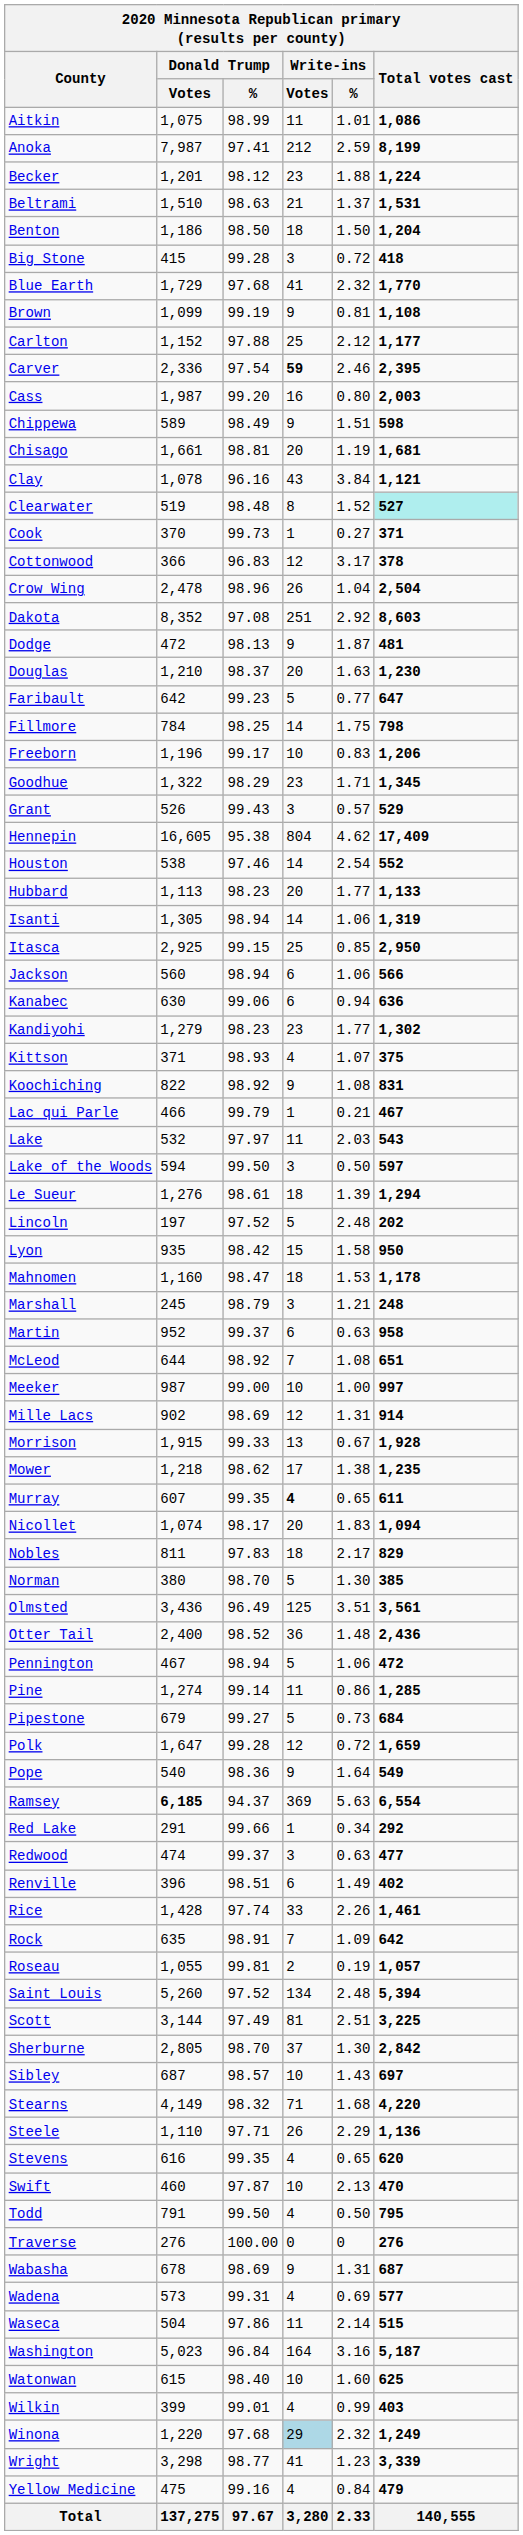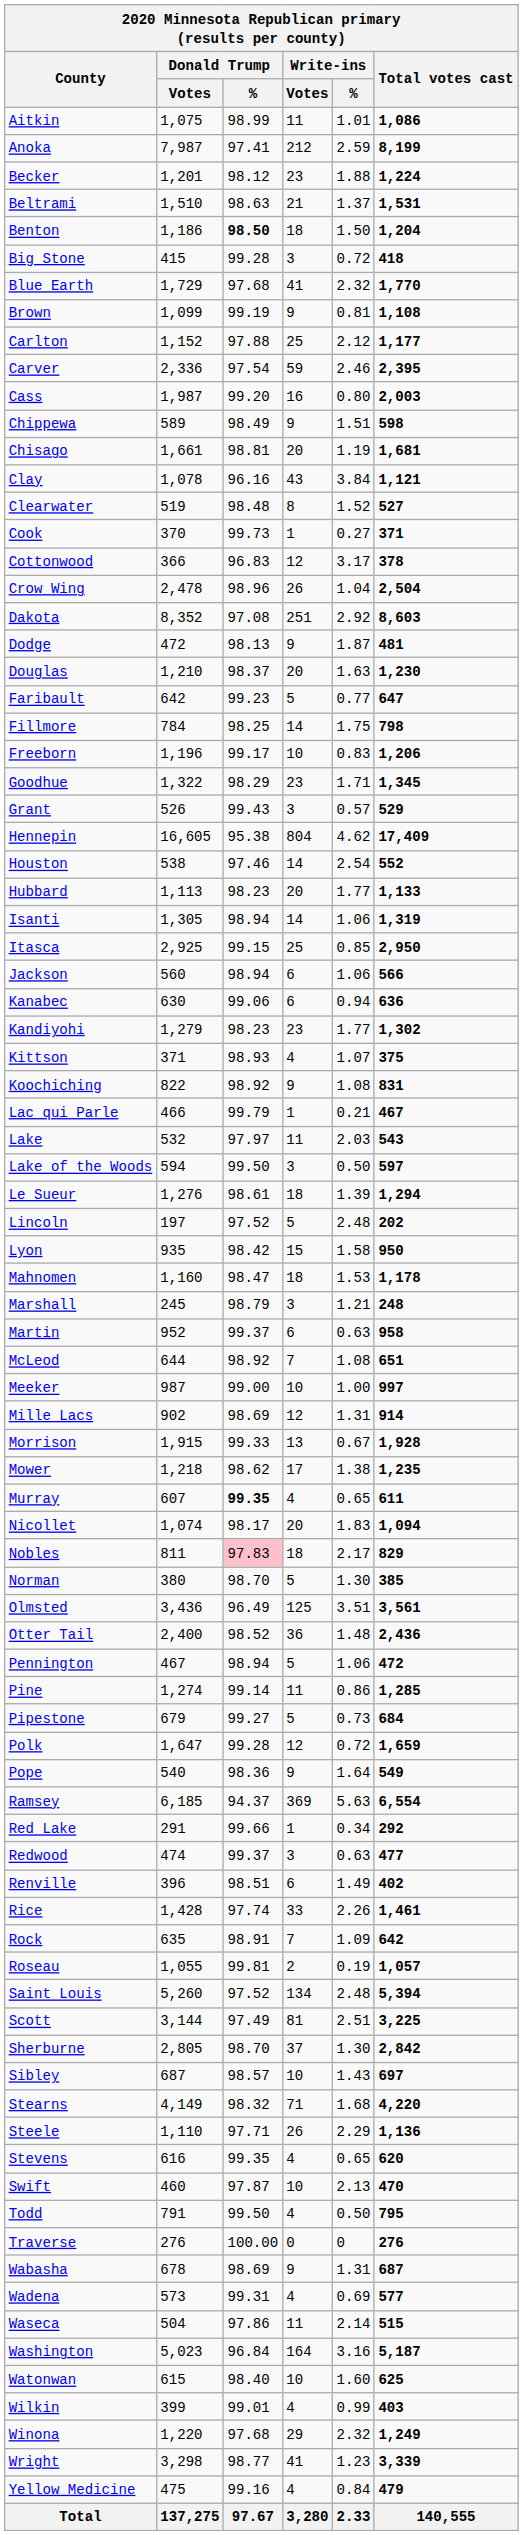(249, 231) normal -> (249, 231) bold
(295, 368) bold -> (295, 369) normal
(391, 506) paleturquoise background -> (391, 506) no background
(249, 1498) normal -> (249, 1498) bold
(290, 1498) bold -> (290, 1498) normal
(249, 1553) no background -> (249, 1553) pink background
(181, 1801) bold -> (181, 1801) normal
(295, 2435) lightblue background -> (295, 2435) no background
